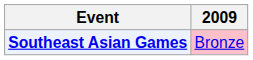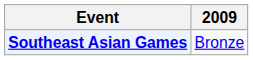(219, 42) pink background -> (219, 42) no background
